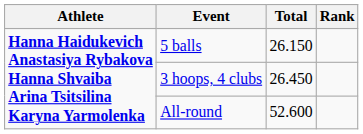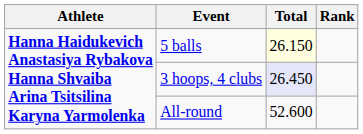(291, 46) no background -> (291, 46) lightyellow background
(291, 79) no background -> (291, 79) lavender background
